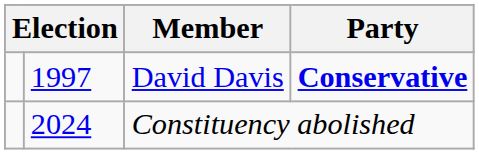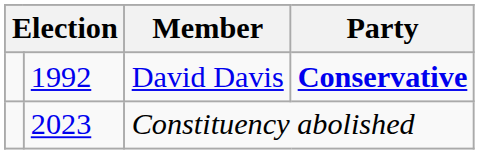(61, 76) 1997 -> (61, 76) 1992
(61, 124) 2024 -> (61, 124) 2023
